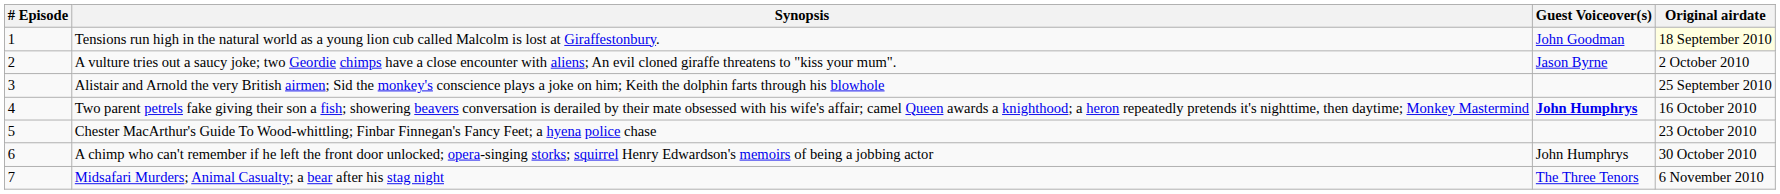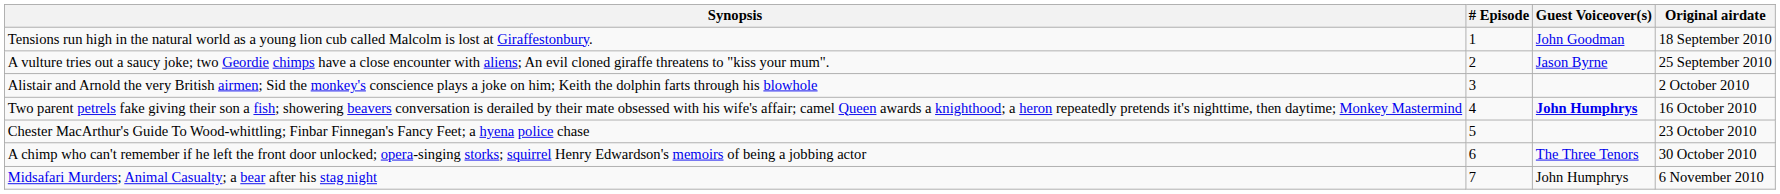columns swapped: (38, 16) <-> (802, 16)
(1715, 39) lightyellow background -> (1715, 39) no background
(1704, 62) 2 October 2010 -> (1715, 62) 25 September 2010
(1715, 85) 25 September 2010 -> (1704, 85) 2 October 2010
(1582, 154) John Humphrys -> (1587, 154) The Three Tenors
(1587, 177) The Three Tenors -> (1582, 177) John Humphrys
